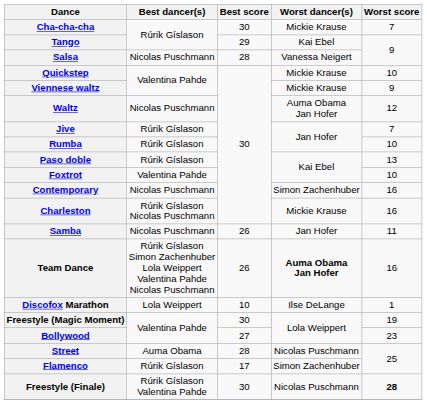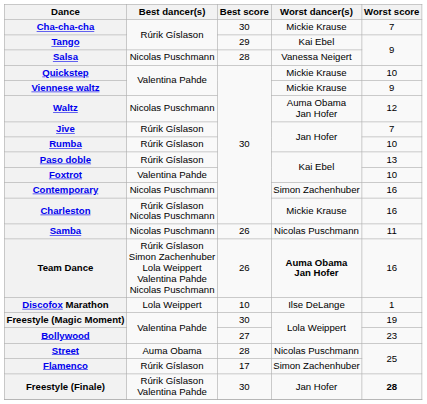(316, 231) Jan Hofer -> (316, 231) Nicolas Puschmann
(316, 386) Nicolas Puschmann -> (316, 386) Jan Hofer
